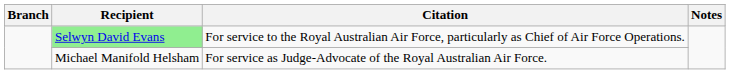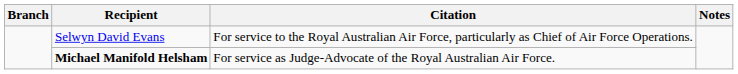(110, 37) lightgreen background -> (110, 37) no background
(127, 58) normal -> (131, 58) bold
